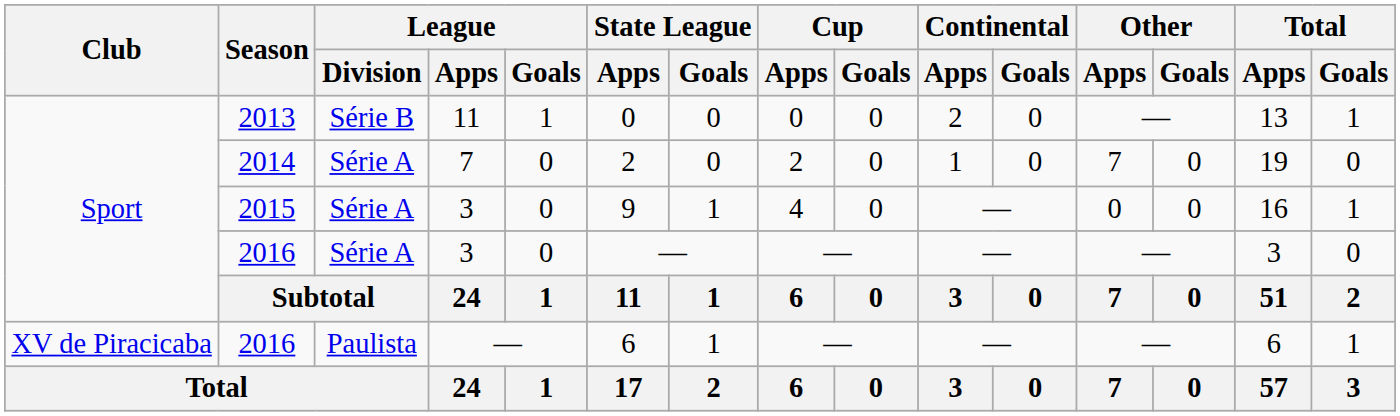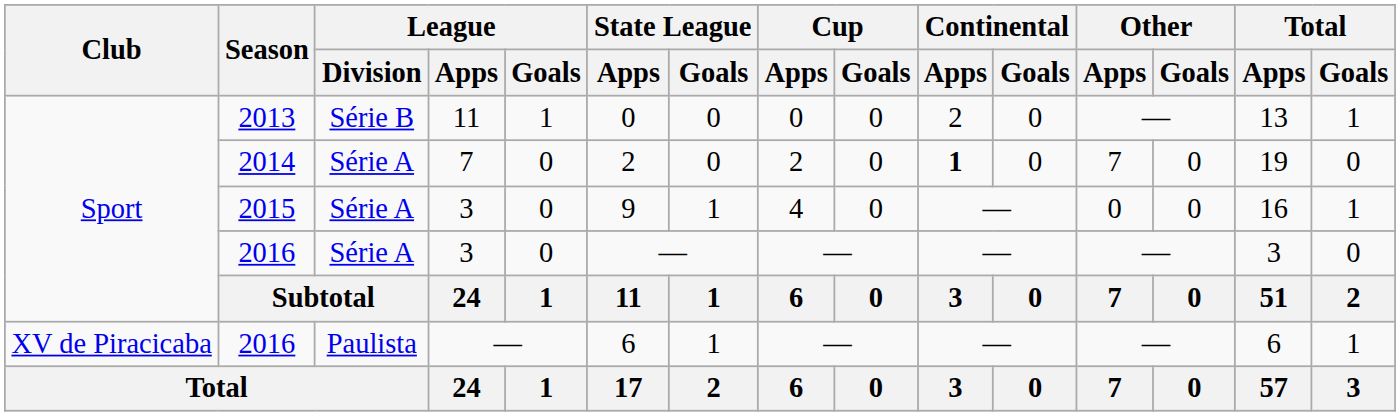(955, 162) normal -> (955, 162) bold
